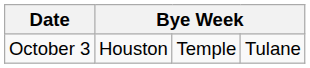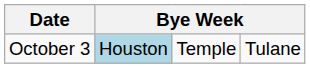(133, 49) no background -> (133, 49) lightblue background
